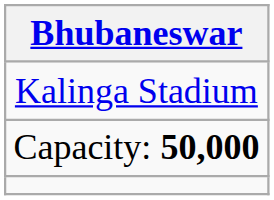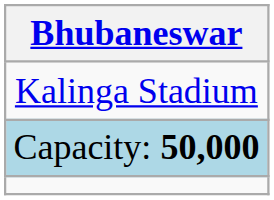(136, 147) no background -> (136, 147) lightblue background
